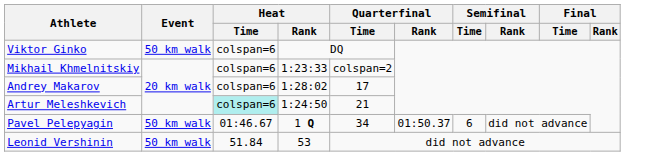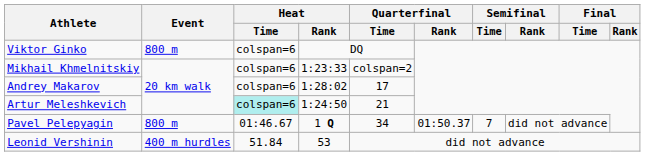(178, 49) 50 km walk -> (161, 49) 800 m
(178, 123) 50 km walk -> (161, 123) 800 m
(469, 123) 6 -> (489, 123) 7
(178, 142) 50 km walk -> (188, 142) 400 m hurdles
